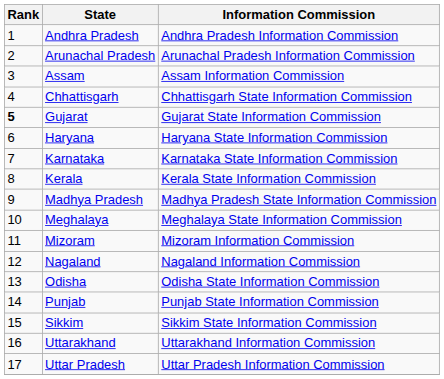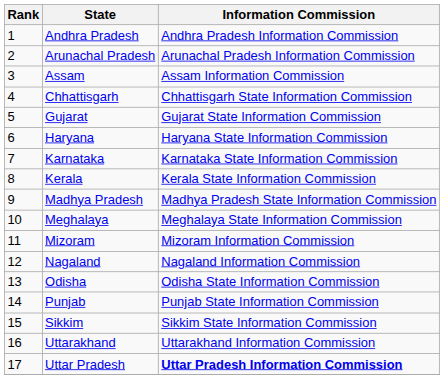(11, 117) bold -> (11, 117) normal
(273, 364) normal -> (282, 364) bold
